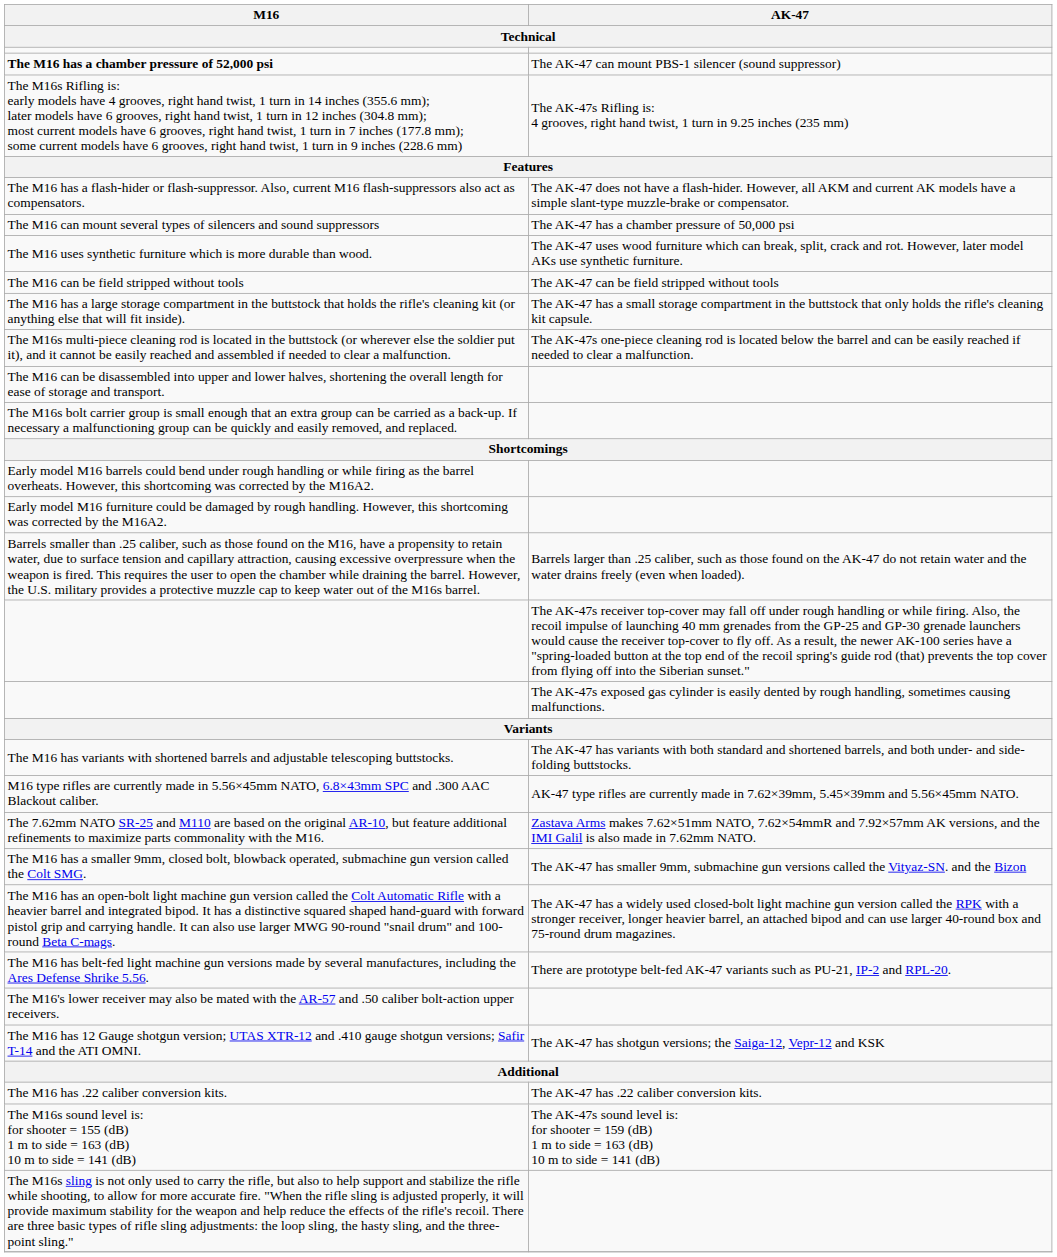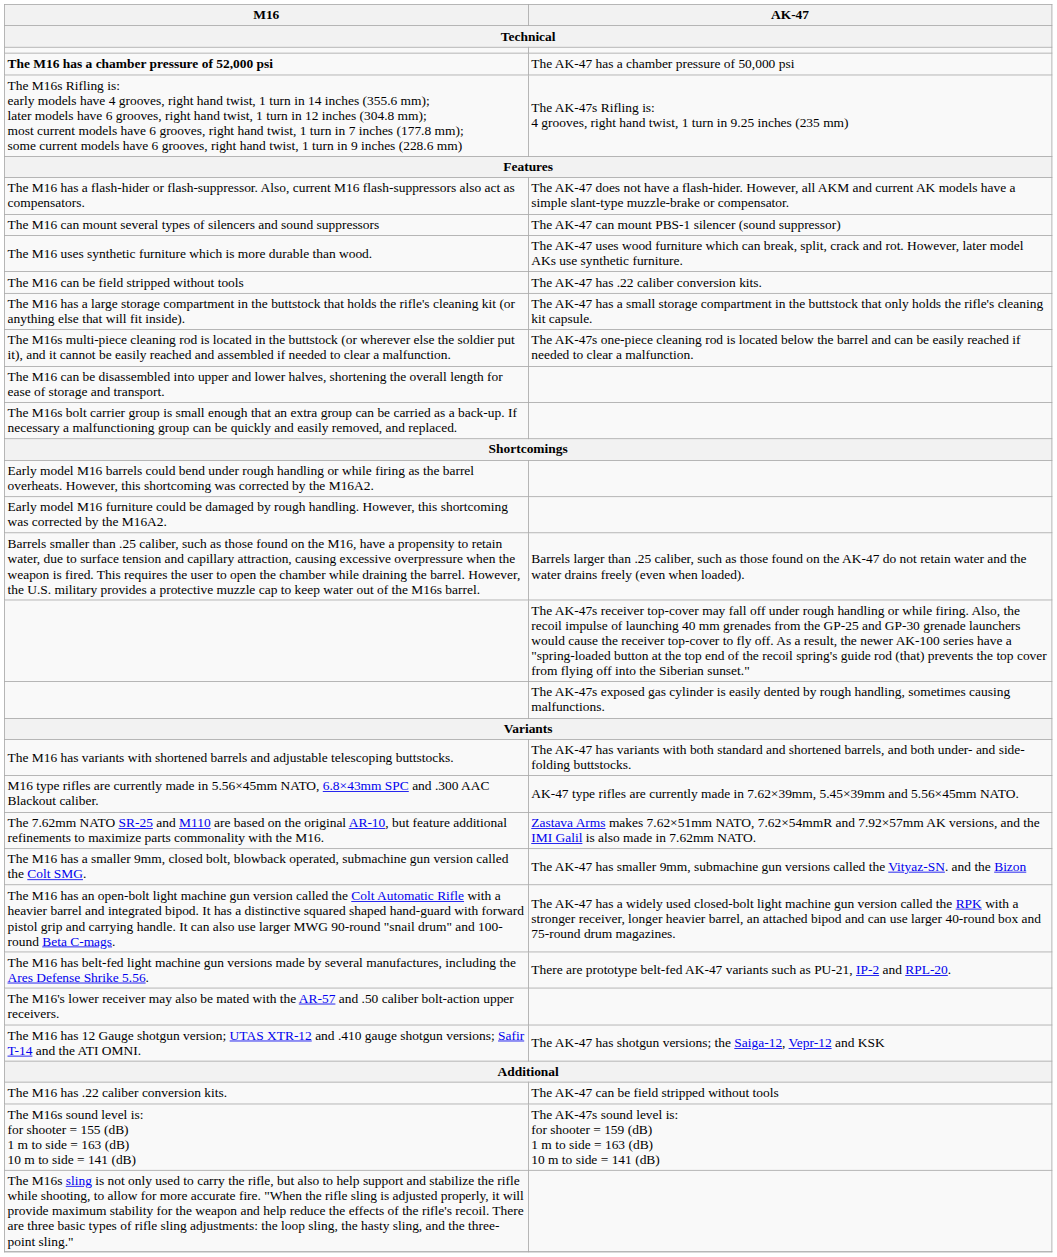(686, 63) The AK-47 can mount PBS-1 silencer (sound suppressor) -> (663, 63) The AK-47 has a chamber pressure of 50,000 psi
(663, 224) The AK-47 has a chamber pressure of 50,000 psi -> (686, 224) The AK-47 can mount PBS-1 silencer (sound suppressor)
(655, 282) The AK-47 can be field stripped without tools -> (647, 282) The AK-47 has .22 caliber conversion kits.
(647, 1093) The AK-47 has .22 caliber conversion kits. -> (655, 1093) The AK-47 can be field stripped without tools
